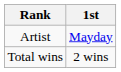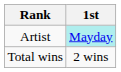(91, 36) no background -> (91, 36) paleturquoise background
